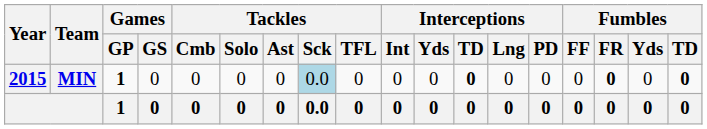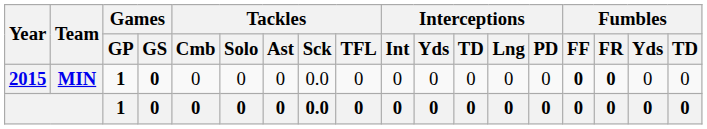(155, 78) normal -> (155, 78) bold
(317, 78) lightblue background -> (317, 78) no background
(471, 78) bold -> (471, 78) normal
(578, 78) normal -> (578, 78) bold
(685, 78) bold -> (685, 78) normal
